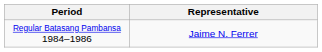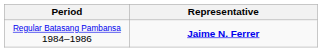(223, 33) normal -> (223, 33) bold
